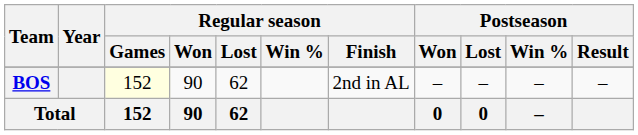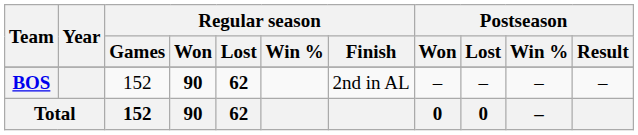(137, 83) lightyellow background -> (137, 83) no background
(193, 83) normal -> (193, 83) bold
(239, 83) normal -> (239, 83) bold
